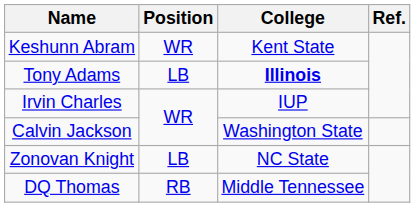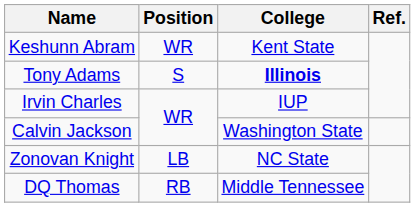(178, 74) LB -> (178, 74) S
